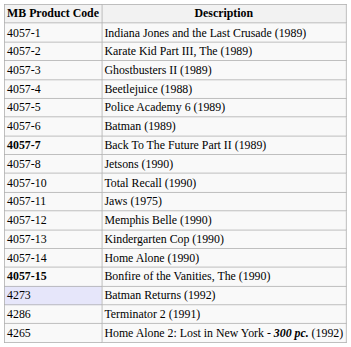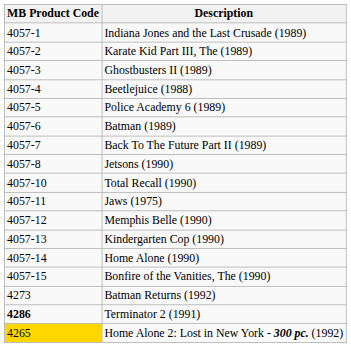(24, 145) bold -> (24, 145) normal
(27, 276) bold -> (27, 276) normal
(19, 295) lavender background -> (19, 295) no background
(19, 314) normal -> (19, 314) bold
(19, 333) no background -> (19, 333) gold background
